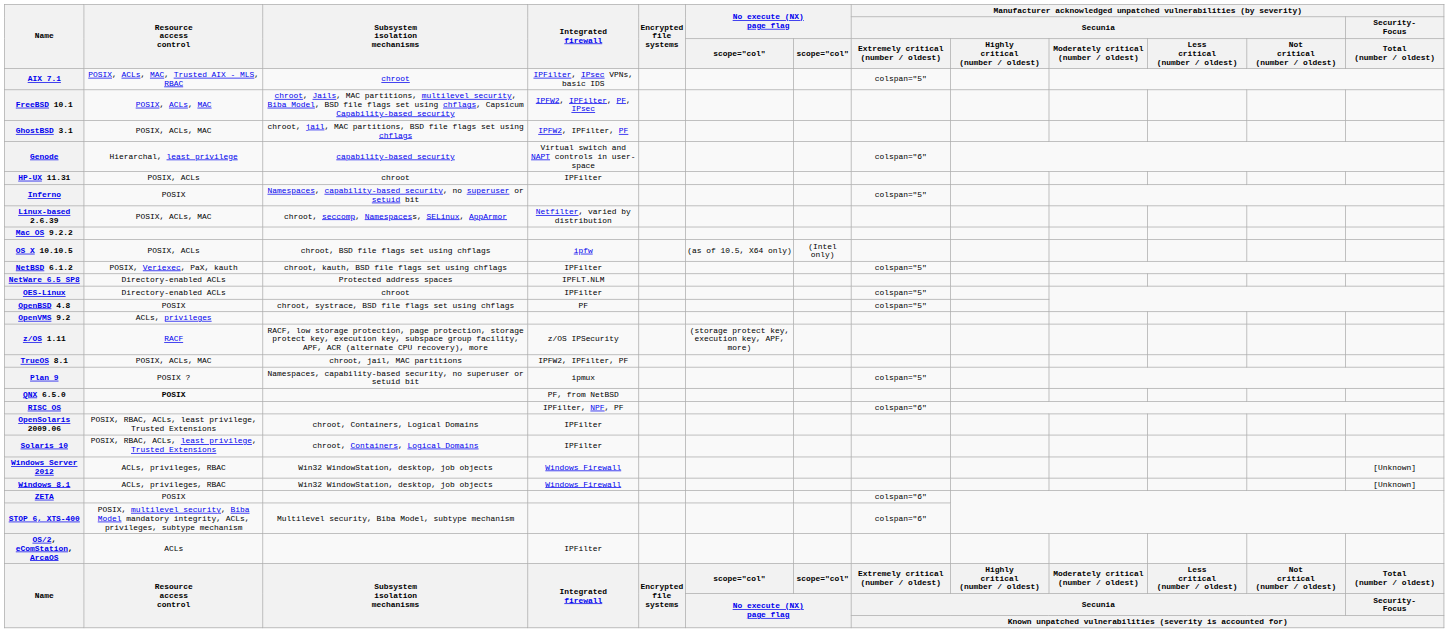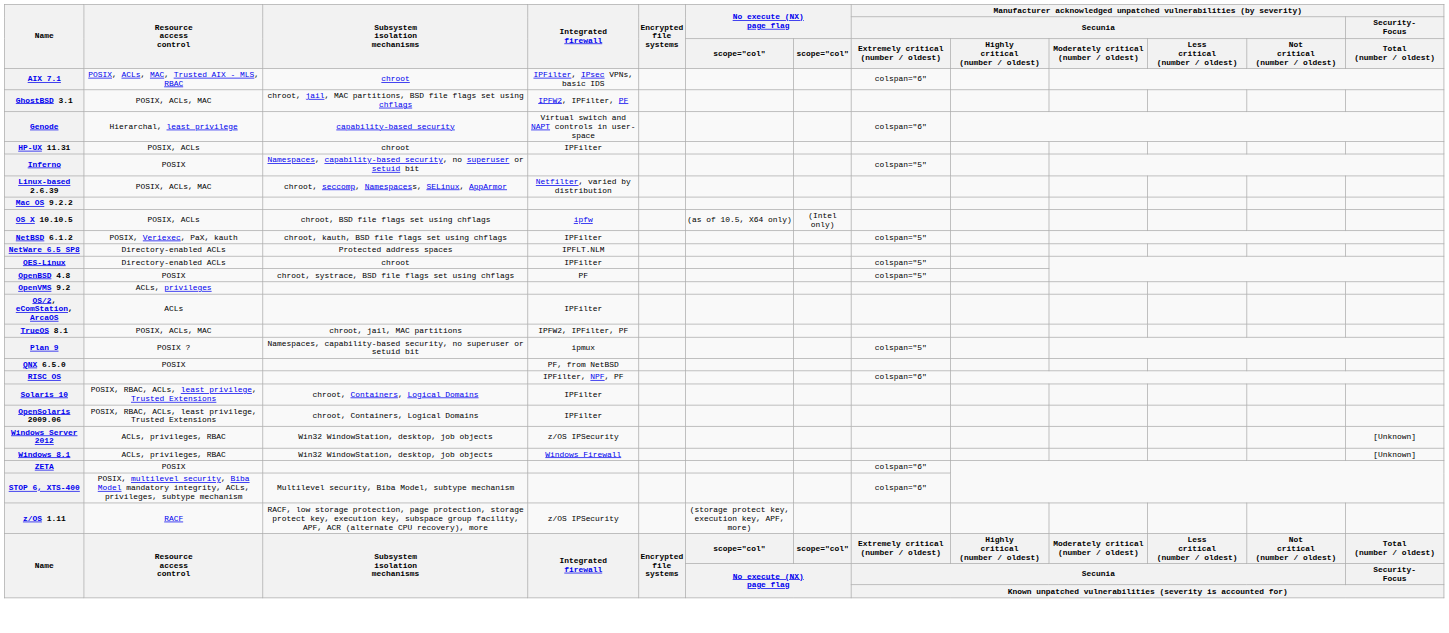(901, 79) colspan="5" -> (901, 79) colspan="6"
- row: (44, 105)
rows swapped: (44, 548) <-> (44, 339)
(174, 395) bold -> (174, 365) normal
rows swapped: (44, 446) <-> (44, 424)
(583, 467) Windows Firewall -> (583, 437) z/OS IPSecurity
